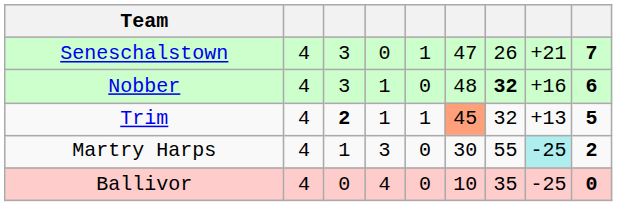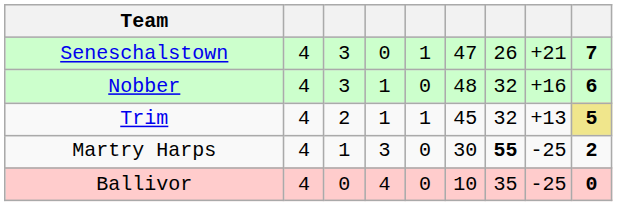(506, 86) bold -> (506, 86) normal
(344, 119) bold -> (344, 119) normal
(465, 119) lightsalmon background -> (465, 119) no background
(592, 119) no background -> (592, 119) khaki background
(506, 152) normal -> (506, 152) bold
(549, 152) paleturquoise background -> (549, 152) no background
